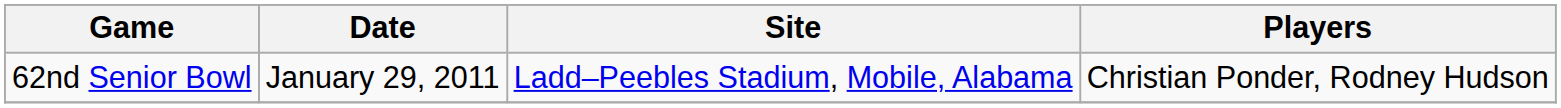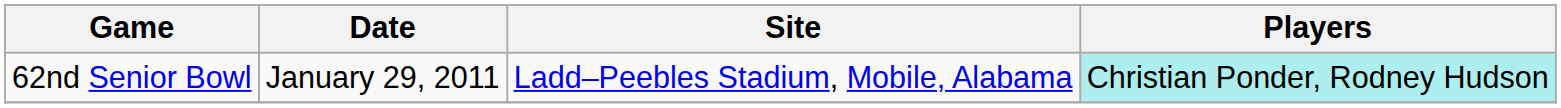(1318, 77) no background -> (1318, 77) paleturquoise background
